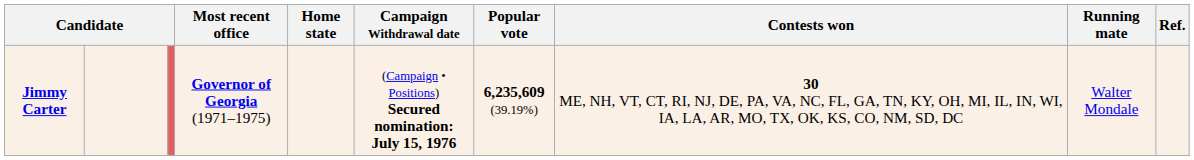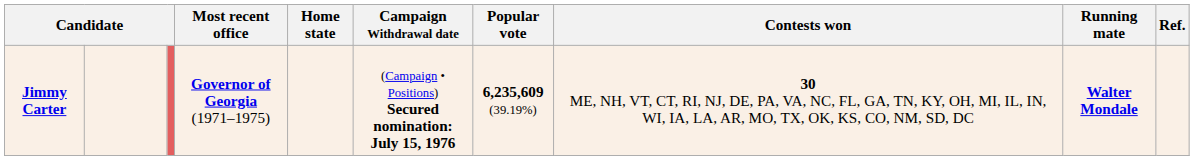(1111, 100) normal -> (1109, 100) bold
